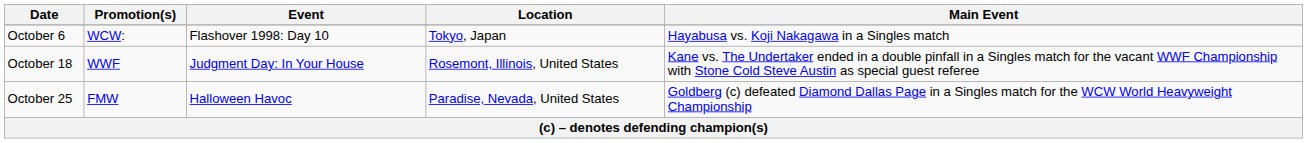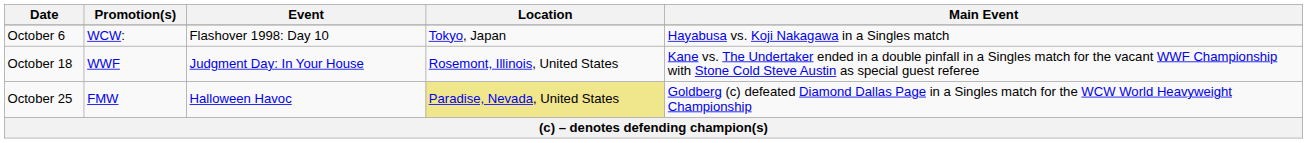(524, 99) no background -> (524, 99) khaki background
